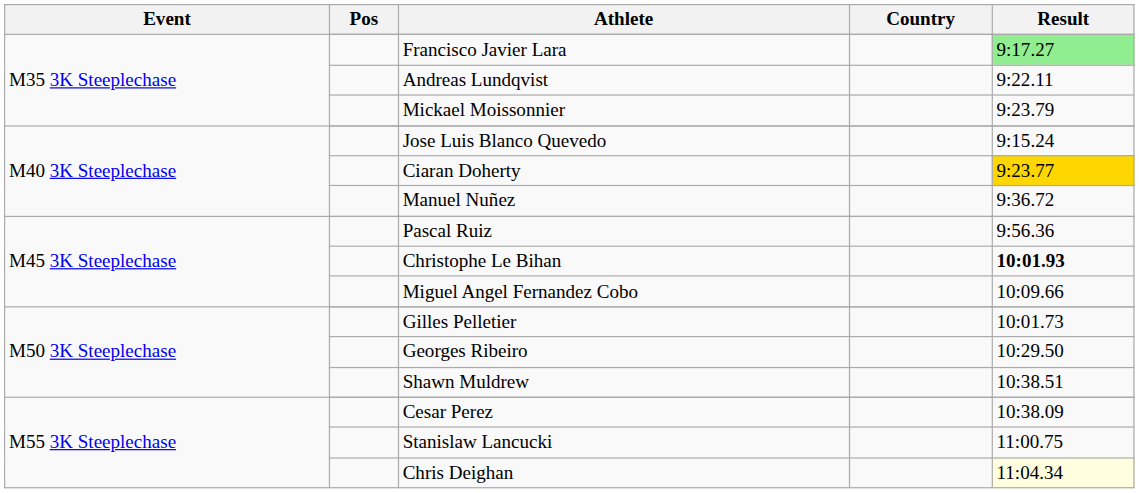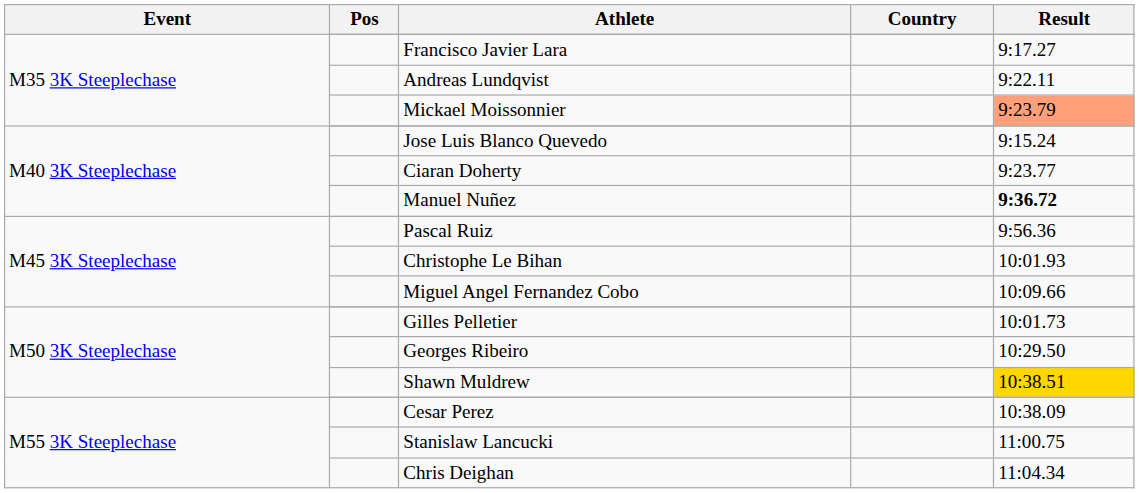(1025, 49) lightgreen background -> (1027, 49) no background
(1025, 110) no background -> (1027, 110) lightsalmon background
(1025, 170) gold background -> (1027, 170) no background
(1025, 200) normal -> (1028, 200) bold
(1031, 261) bold -> (1032, 261) normal
(1030, 381) no background -> (1032, 381) gold background
(1030, 472) lightyellow background -> (1031, 472) no background
